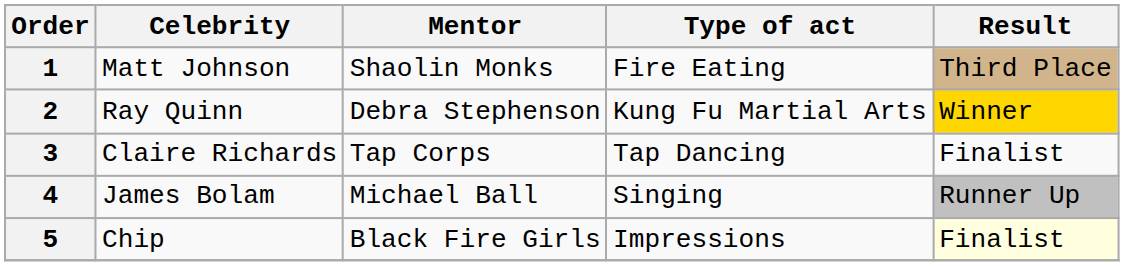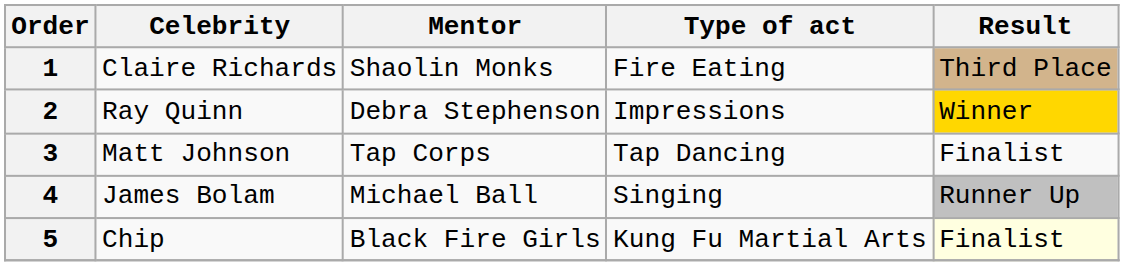(196, 69) Matt Johnson -> (220, 69) Claire Richards
(770, 111) Kung Fu Martial Arts -> (699, 111) Impressions
(220, 154) Claire Richards -> (196, 154) Matt Johnson
(699, 239) Impressions -> (770, 239) Kung Fu Martial Arts
